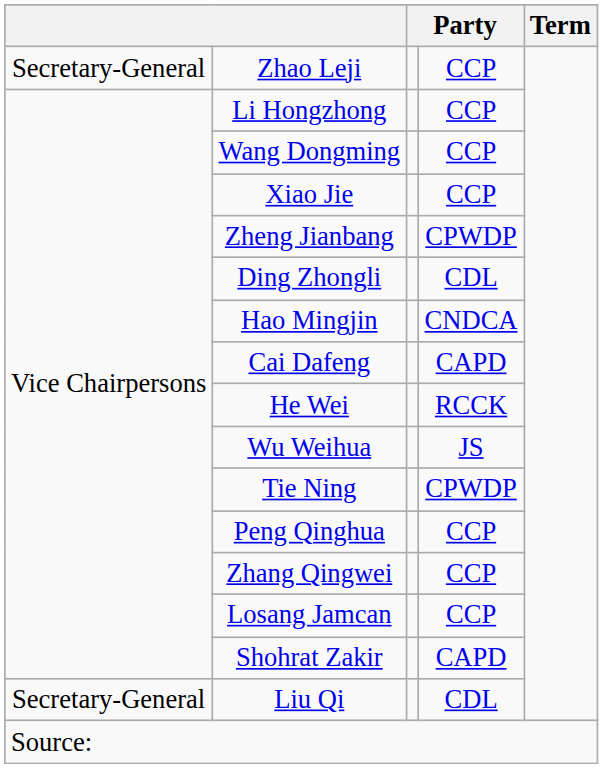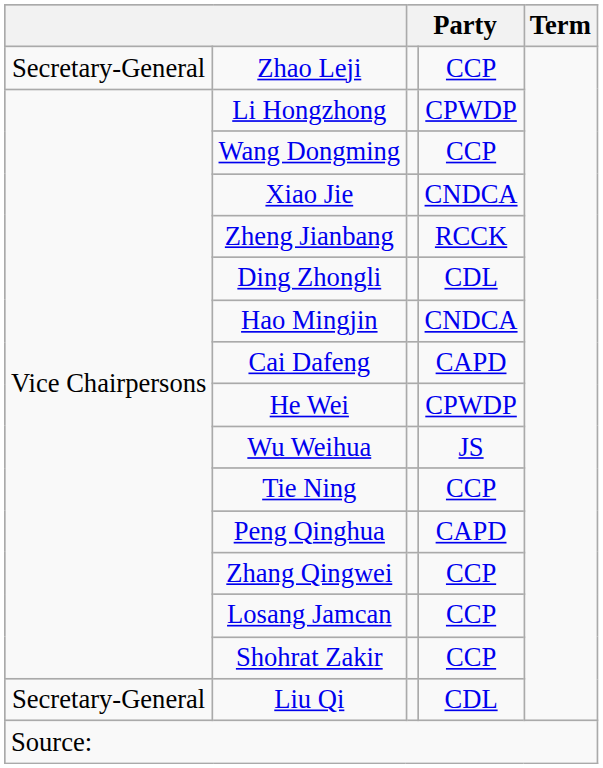(471, 109) CCP -> (471, 109) CPWDP
(471, 194) CCP -> (471, 194) CNDCA
(471, 236) CPWDP -> (471, 236) RCCK
(471, 404) RCCK -> (471, 404) CPWDP
(471, 488) CPWDP -> (471, 488) CCP
(471, 531) CCP -> (471, 531) CAPD
(471, 657) CAPD -> (471, 657) CCP
